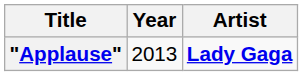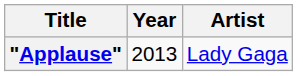(240, 53) bold -> (237, 53) normal
